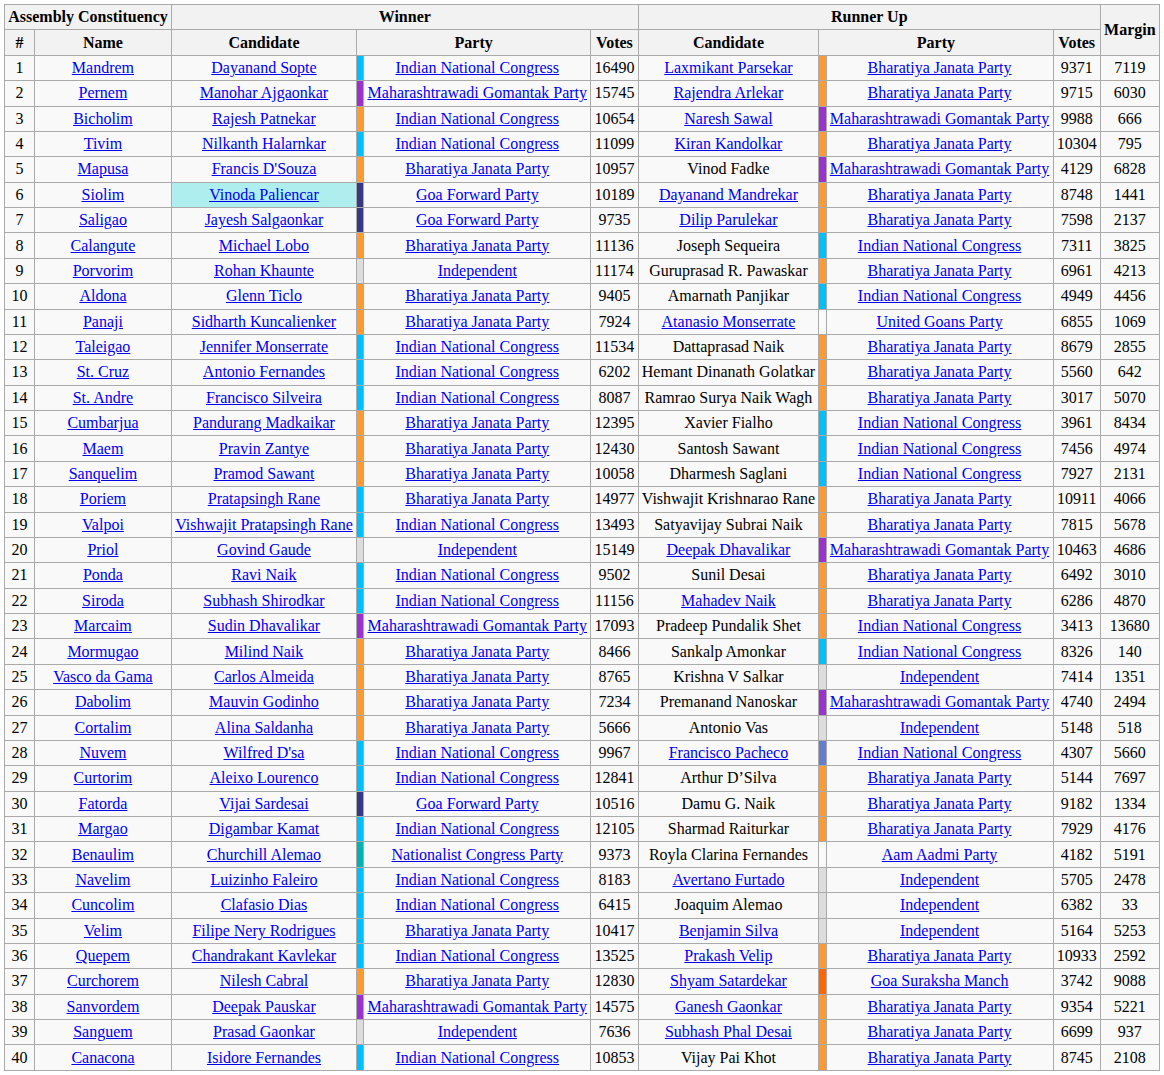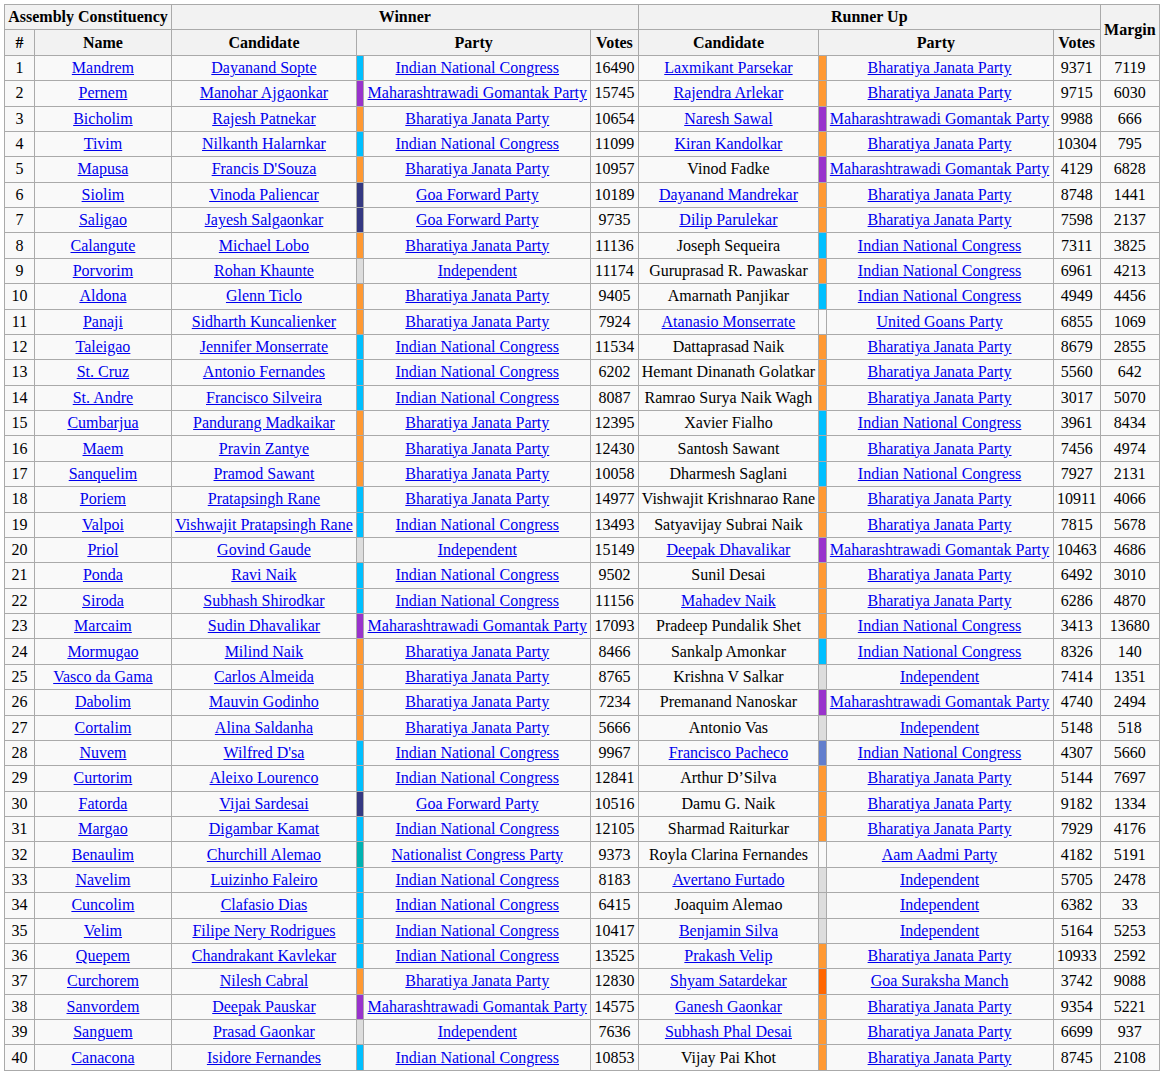(477, 118) Indian National Congress -> (477, 118) Bharatiya Janata Party
(264, 194) paleturquoise background -> (264, 194) no background
(940, 270) Bharatiya Janata Party -> (940, 270) Indian National Congress
(940, 448) Indian National Congress -> (940, 448) Bharatiya Janata Party
(477, 930) Bharatiya Janata Party -> (477, 930) Indian National Congress
